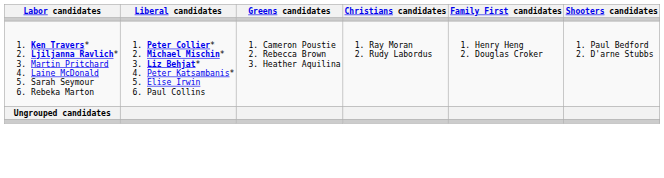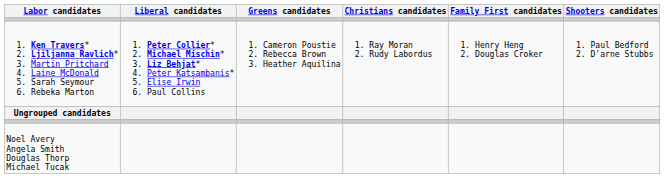+ row: (38, 153)
